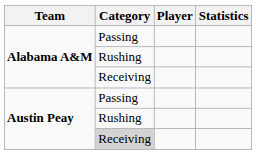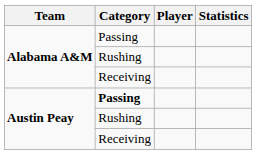(118, 97) normal -> (119, 97) bold
(125, 139) lightgrey background -> (125, 139) no background
